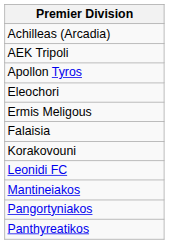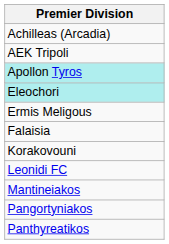(45, 72) no background -> (45, 72) paleturquoise background
(33, 92) no background -> (33, 92) paleturquoise background
